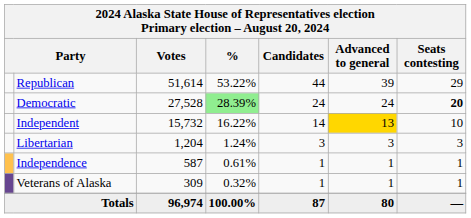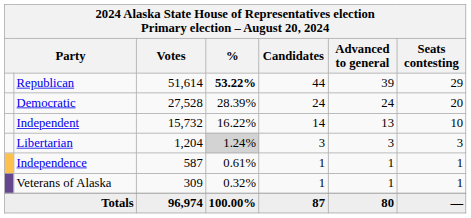(236, 83) normal -> (235, 83) bold
(236, 103) lightgreen background -> (236, 103) no background
(457, 103) bold -> (457, 103) normal
(388, 123) gold background -> (388, 123) no background
(240, 143) no background -> (240, 143) lightgrey background
